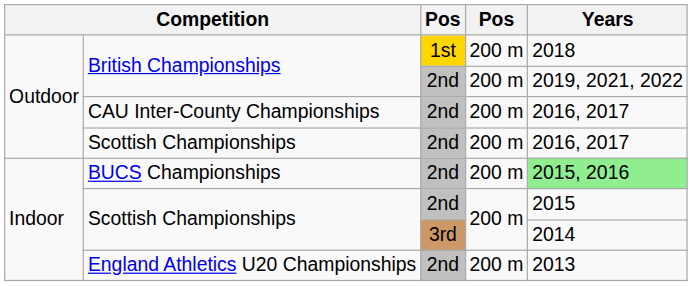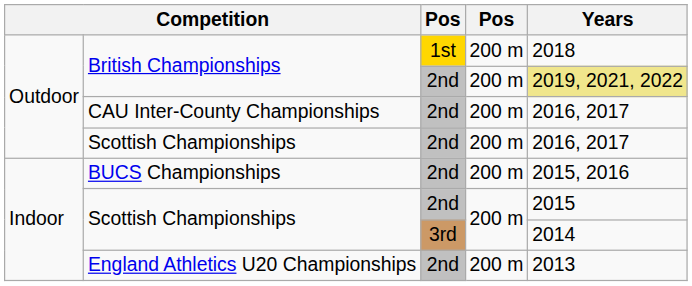(608, 81) no background -> (608, 81) khaki background
(581, 173) lightgreen background -> (581, 173) no background
